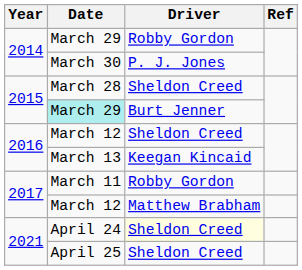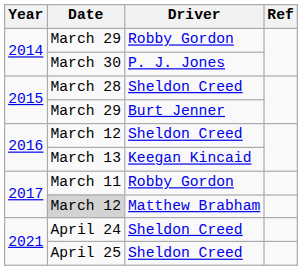(86, 112) paleturquoise background -> (86, 112) no background
(86, 207) no background -> (86, 207) lightgrey background
(185, 230) lightyellow background -> (185, 230) no background
